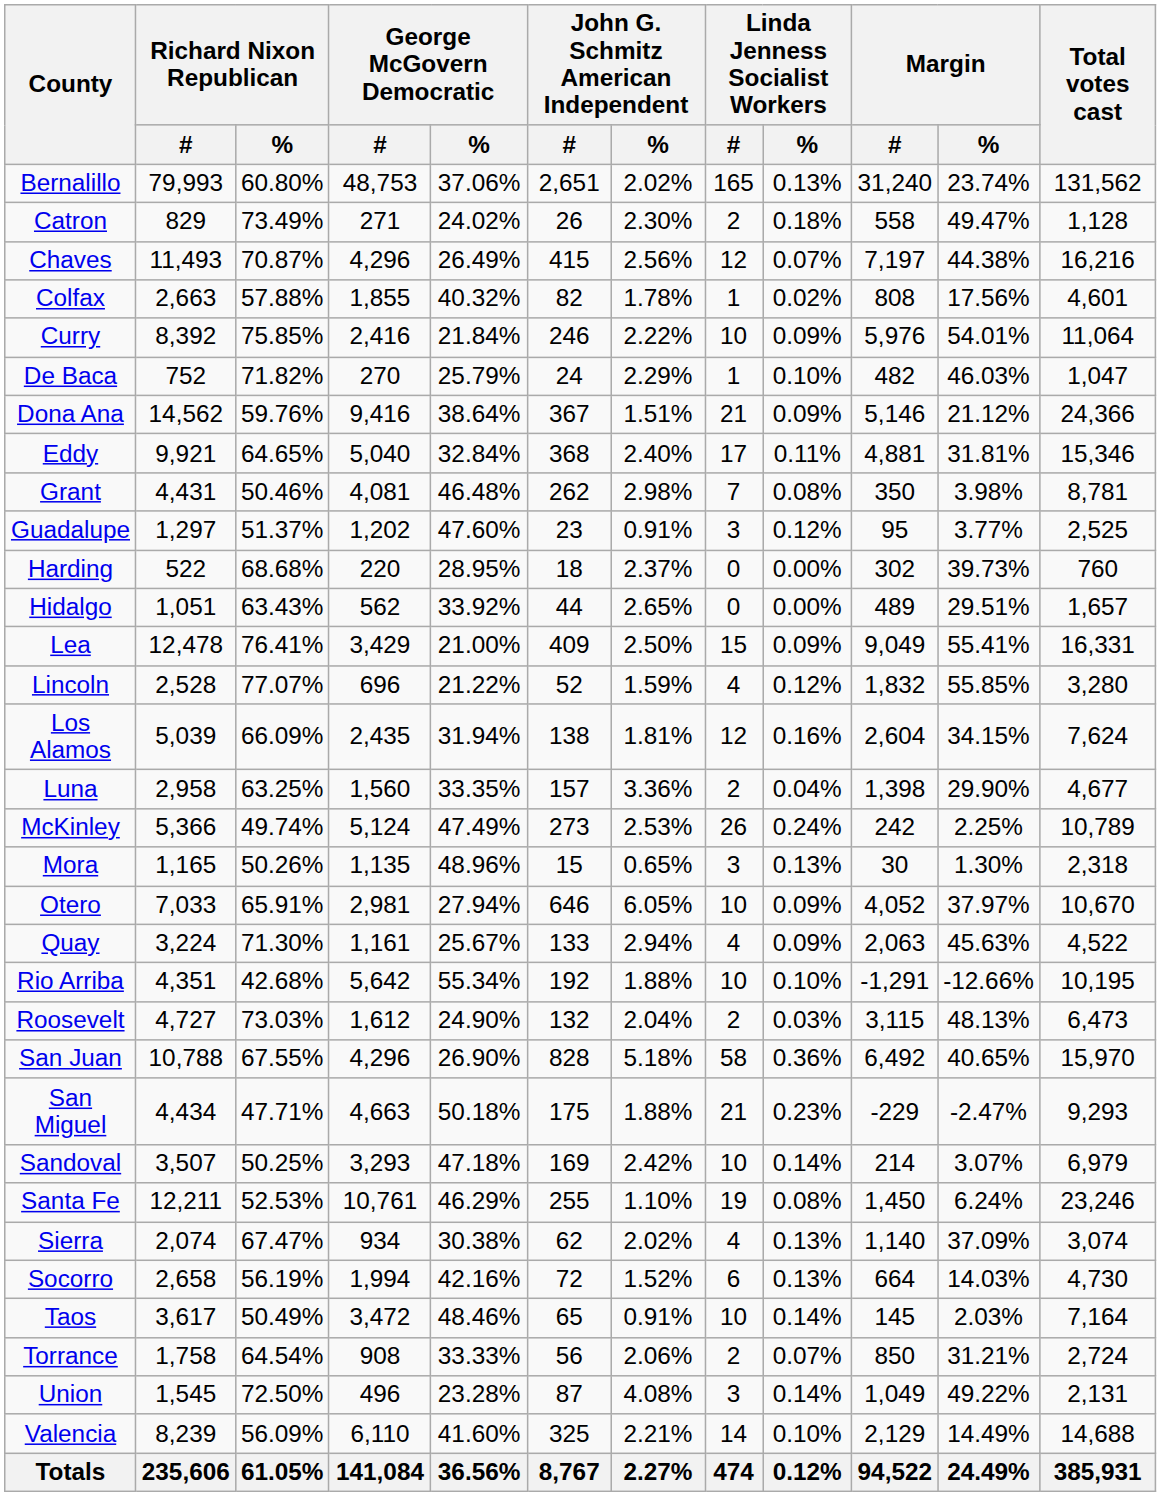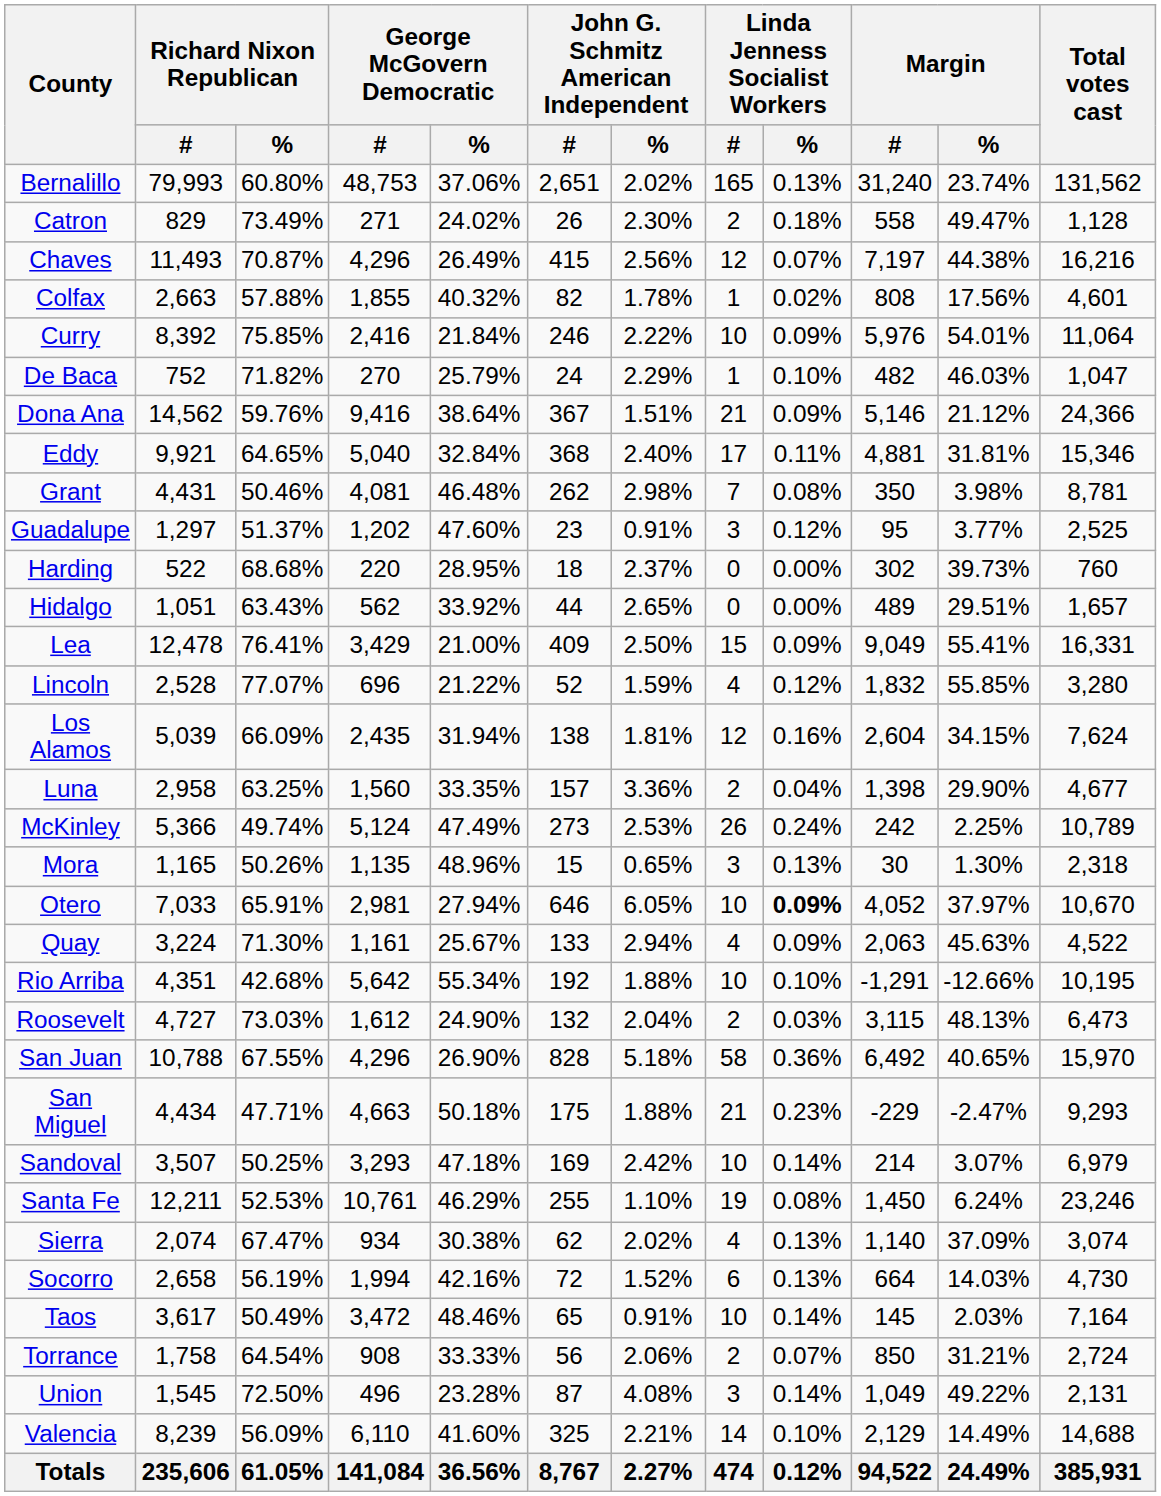(807, 904) normal -> (807, 904) bold
